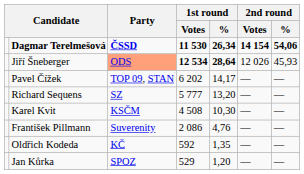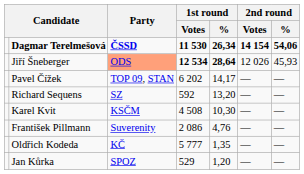(190, 95) 5 777 -> (187, 95) 592
(187, 144) 592 -> (190, 144) 5 777
